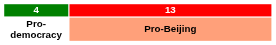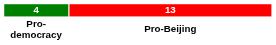(170, 29) lightsalmon background -> (170, 29) no background
